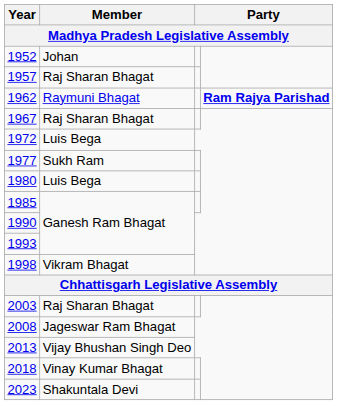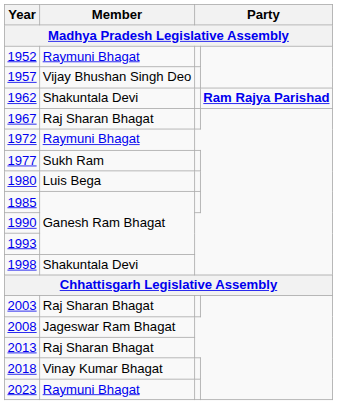(61, 56) Johan -> (91, 56) Raymuni Bhagat
(98, 77) Raj Sharan Bhagat -> (117, 77) Vijay Bhushan Singh Deo
(91, 98) Raymuni Bhagat -> (90, 98) Shakuntala Devi
(72, 139) Luis Bega -> (91, 139) Raymuni Bhagat
(86, 264) Vikram Bhagat -> (90, 264) Shakuntala Devi
(117, 347) Vijay Bhushan Singh Deo -> (98, 347) Raj Sharan Bhagat
(90, 389) Shakuntala Devi -> (91, 389) Raymuni Bhagat
